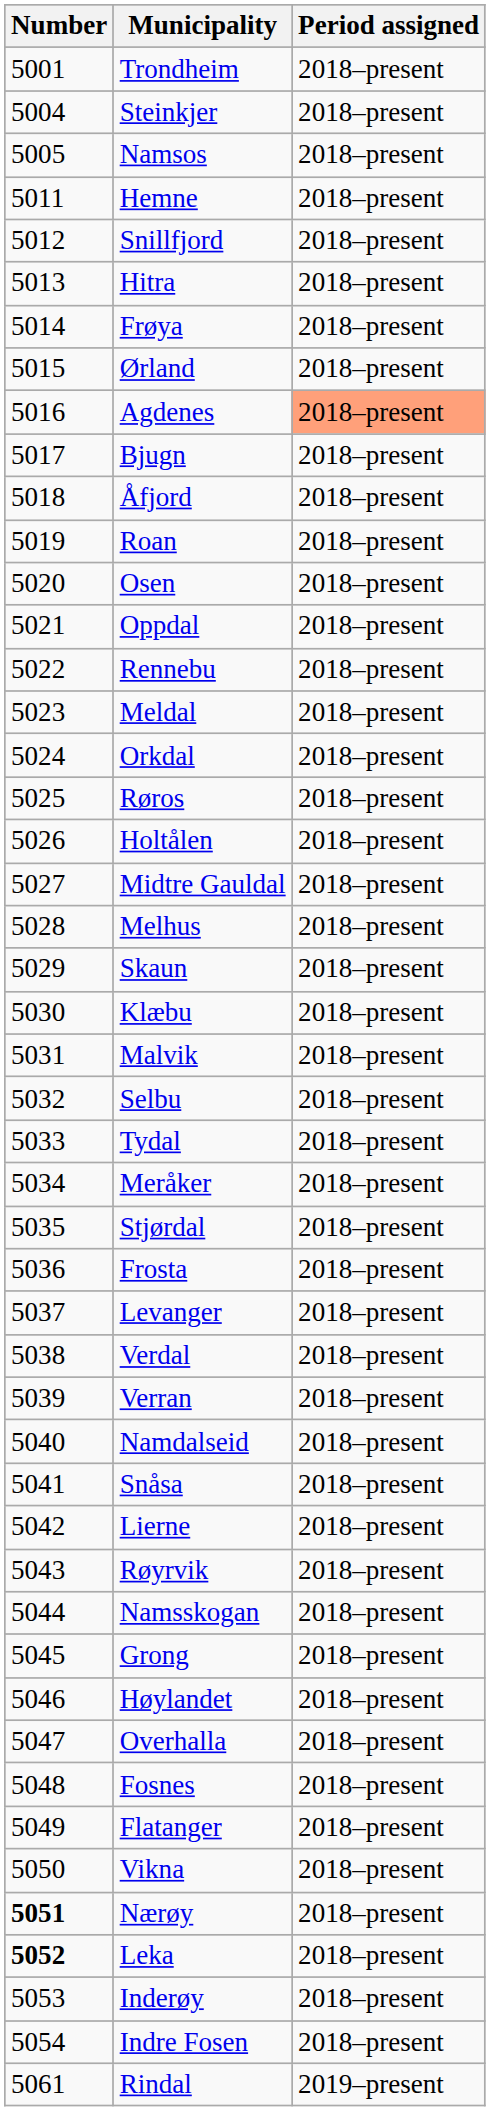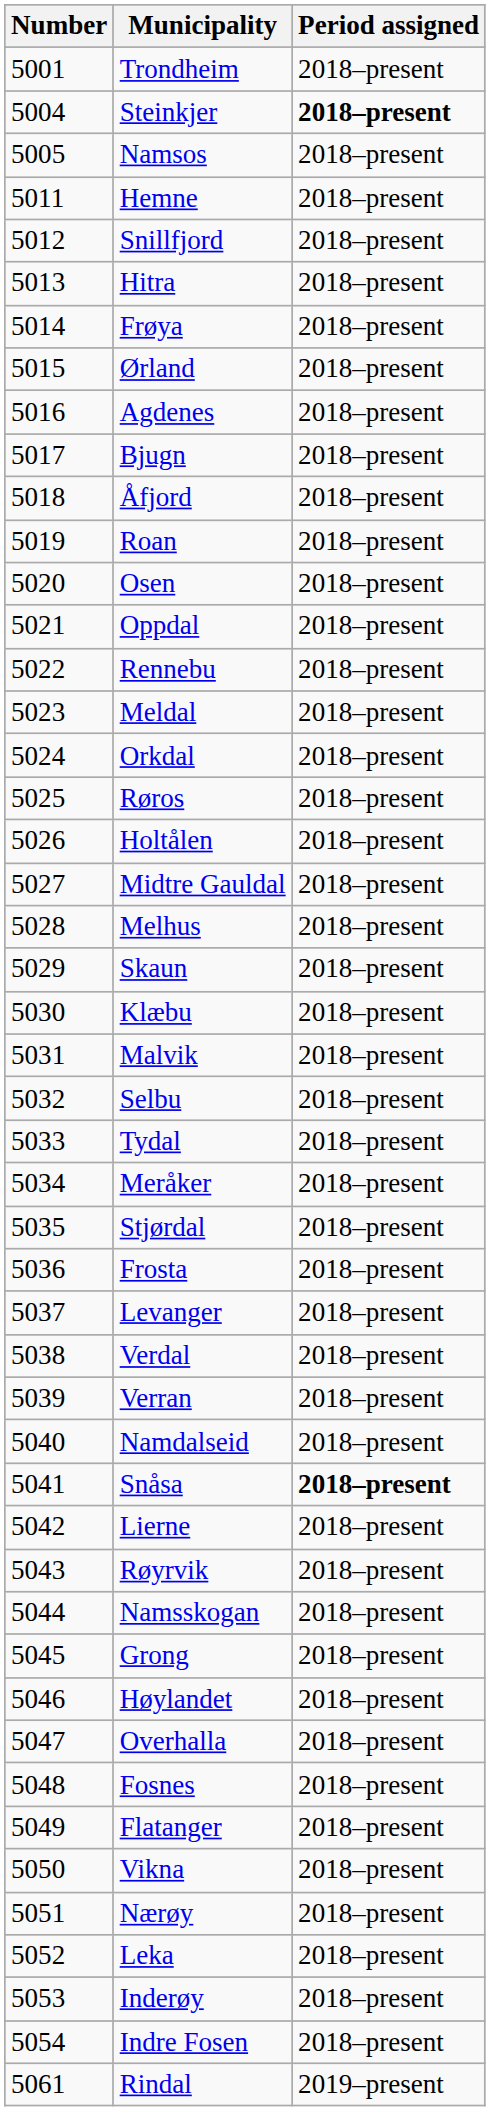(371, 111) normal -> (374, 111) bold
(371, 411) lightsalmon background -> (371, 411) no background
(371, 1483) normal -> (374, 1483) bold
(38, 1912) bold -> (38, 1912) normal
(38, 1955) bold -> (38, 1955) normal
